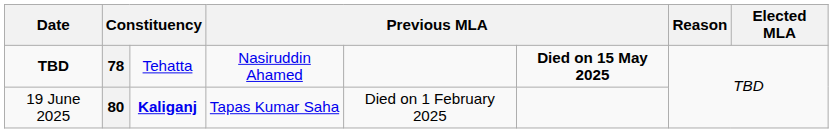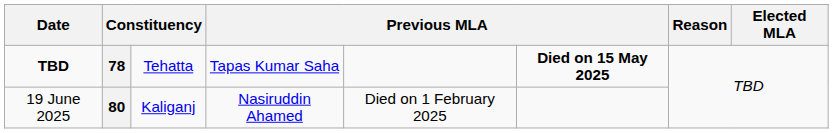(275, 66) Nasiruddin Ahamed -> (275, 66) Tapas Kumar Saha
(167, 107) bold -> (168, 107) normal
(275, 107) Tapas Kumar Saha -> (275, 107) Nasiruddin Ahamed
